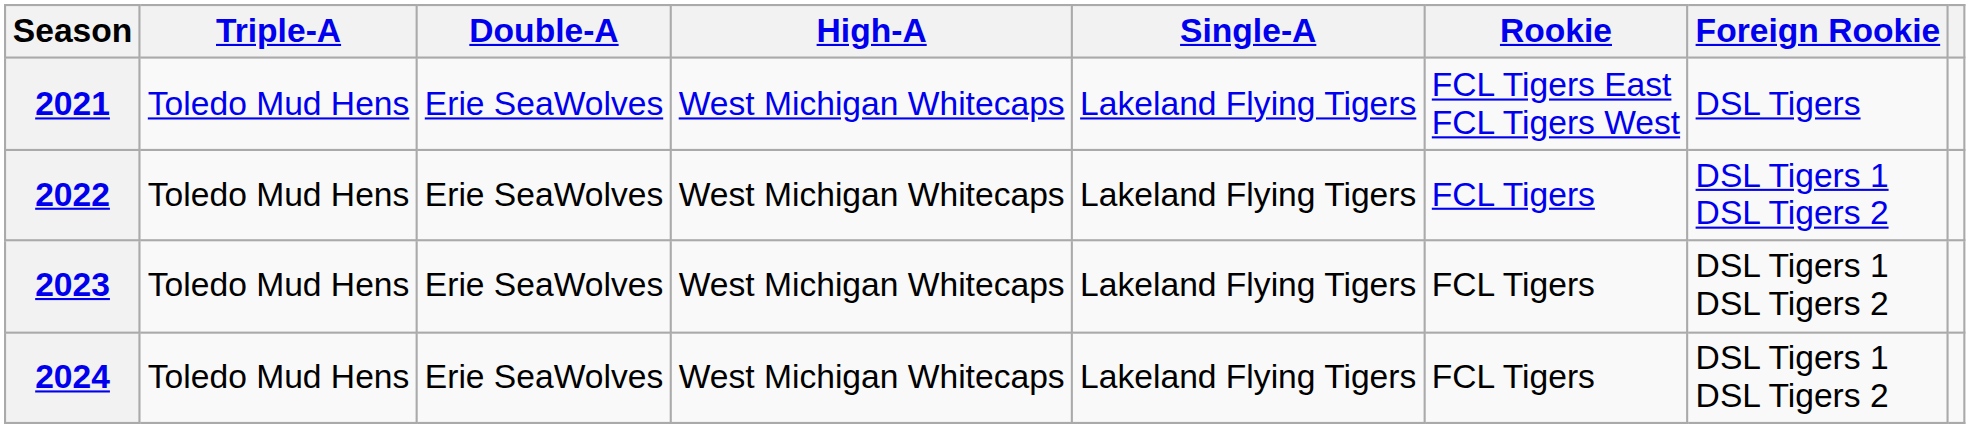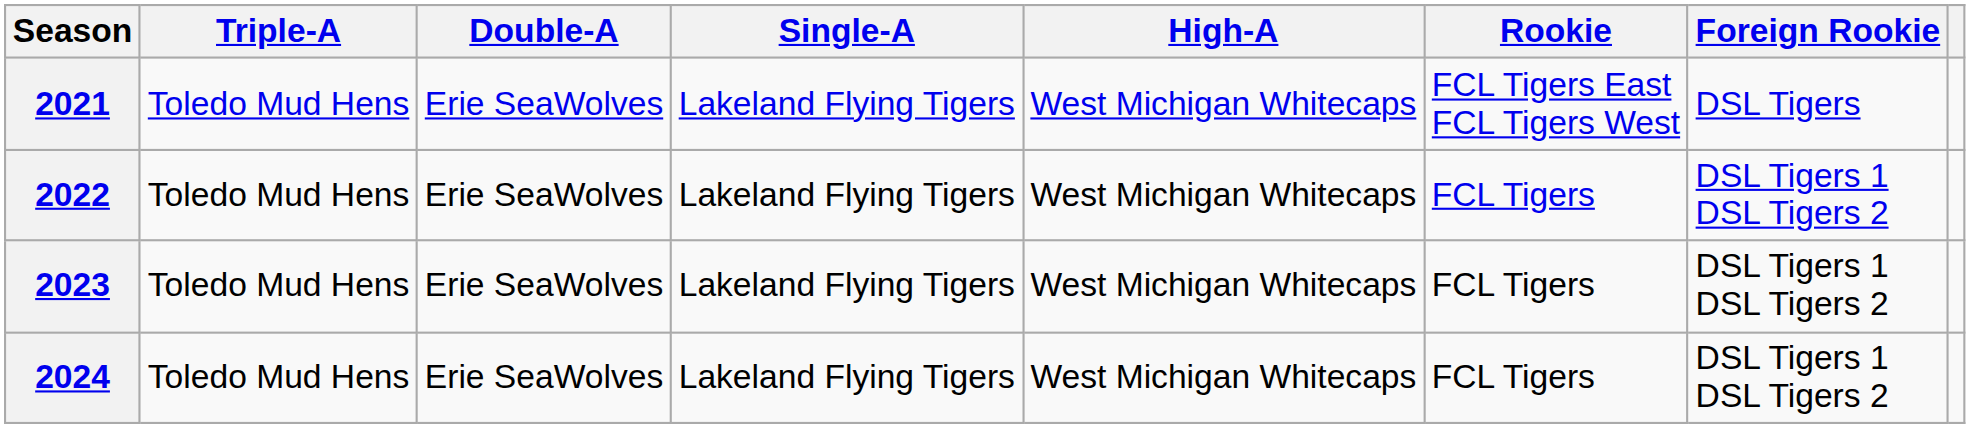columns swapped: (872, 31) <-> (1248, 31)
